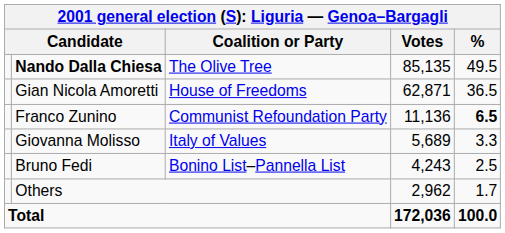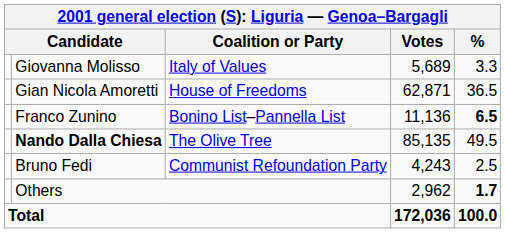rows swapped: (89, 66) <-> (78, 141)
(278, 116) Communist Refoundation Party -> (257, 116) Bonino List–Pannella List
(257, 166) Bonino List–Pannella List -> (278, 166) Communist Refoundation Party
(486, 191) normal -> (486, 191) bold
